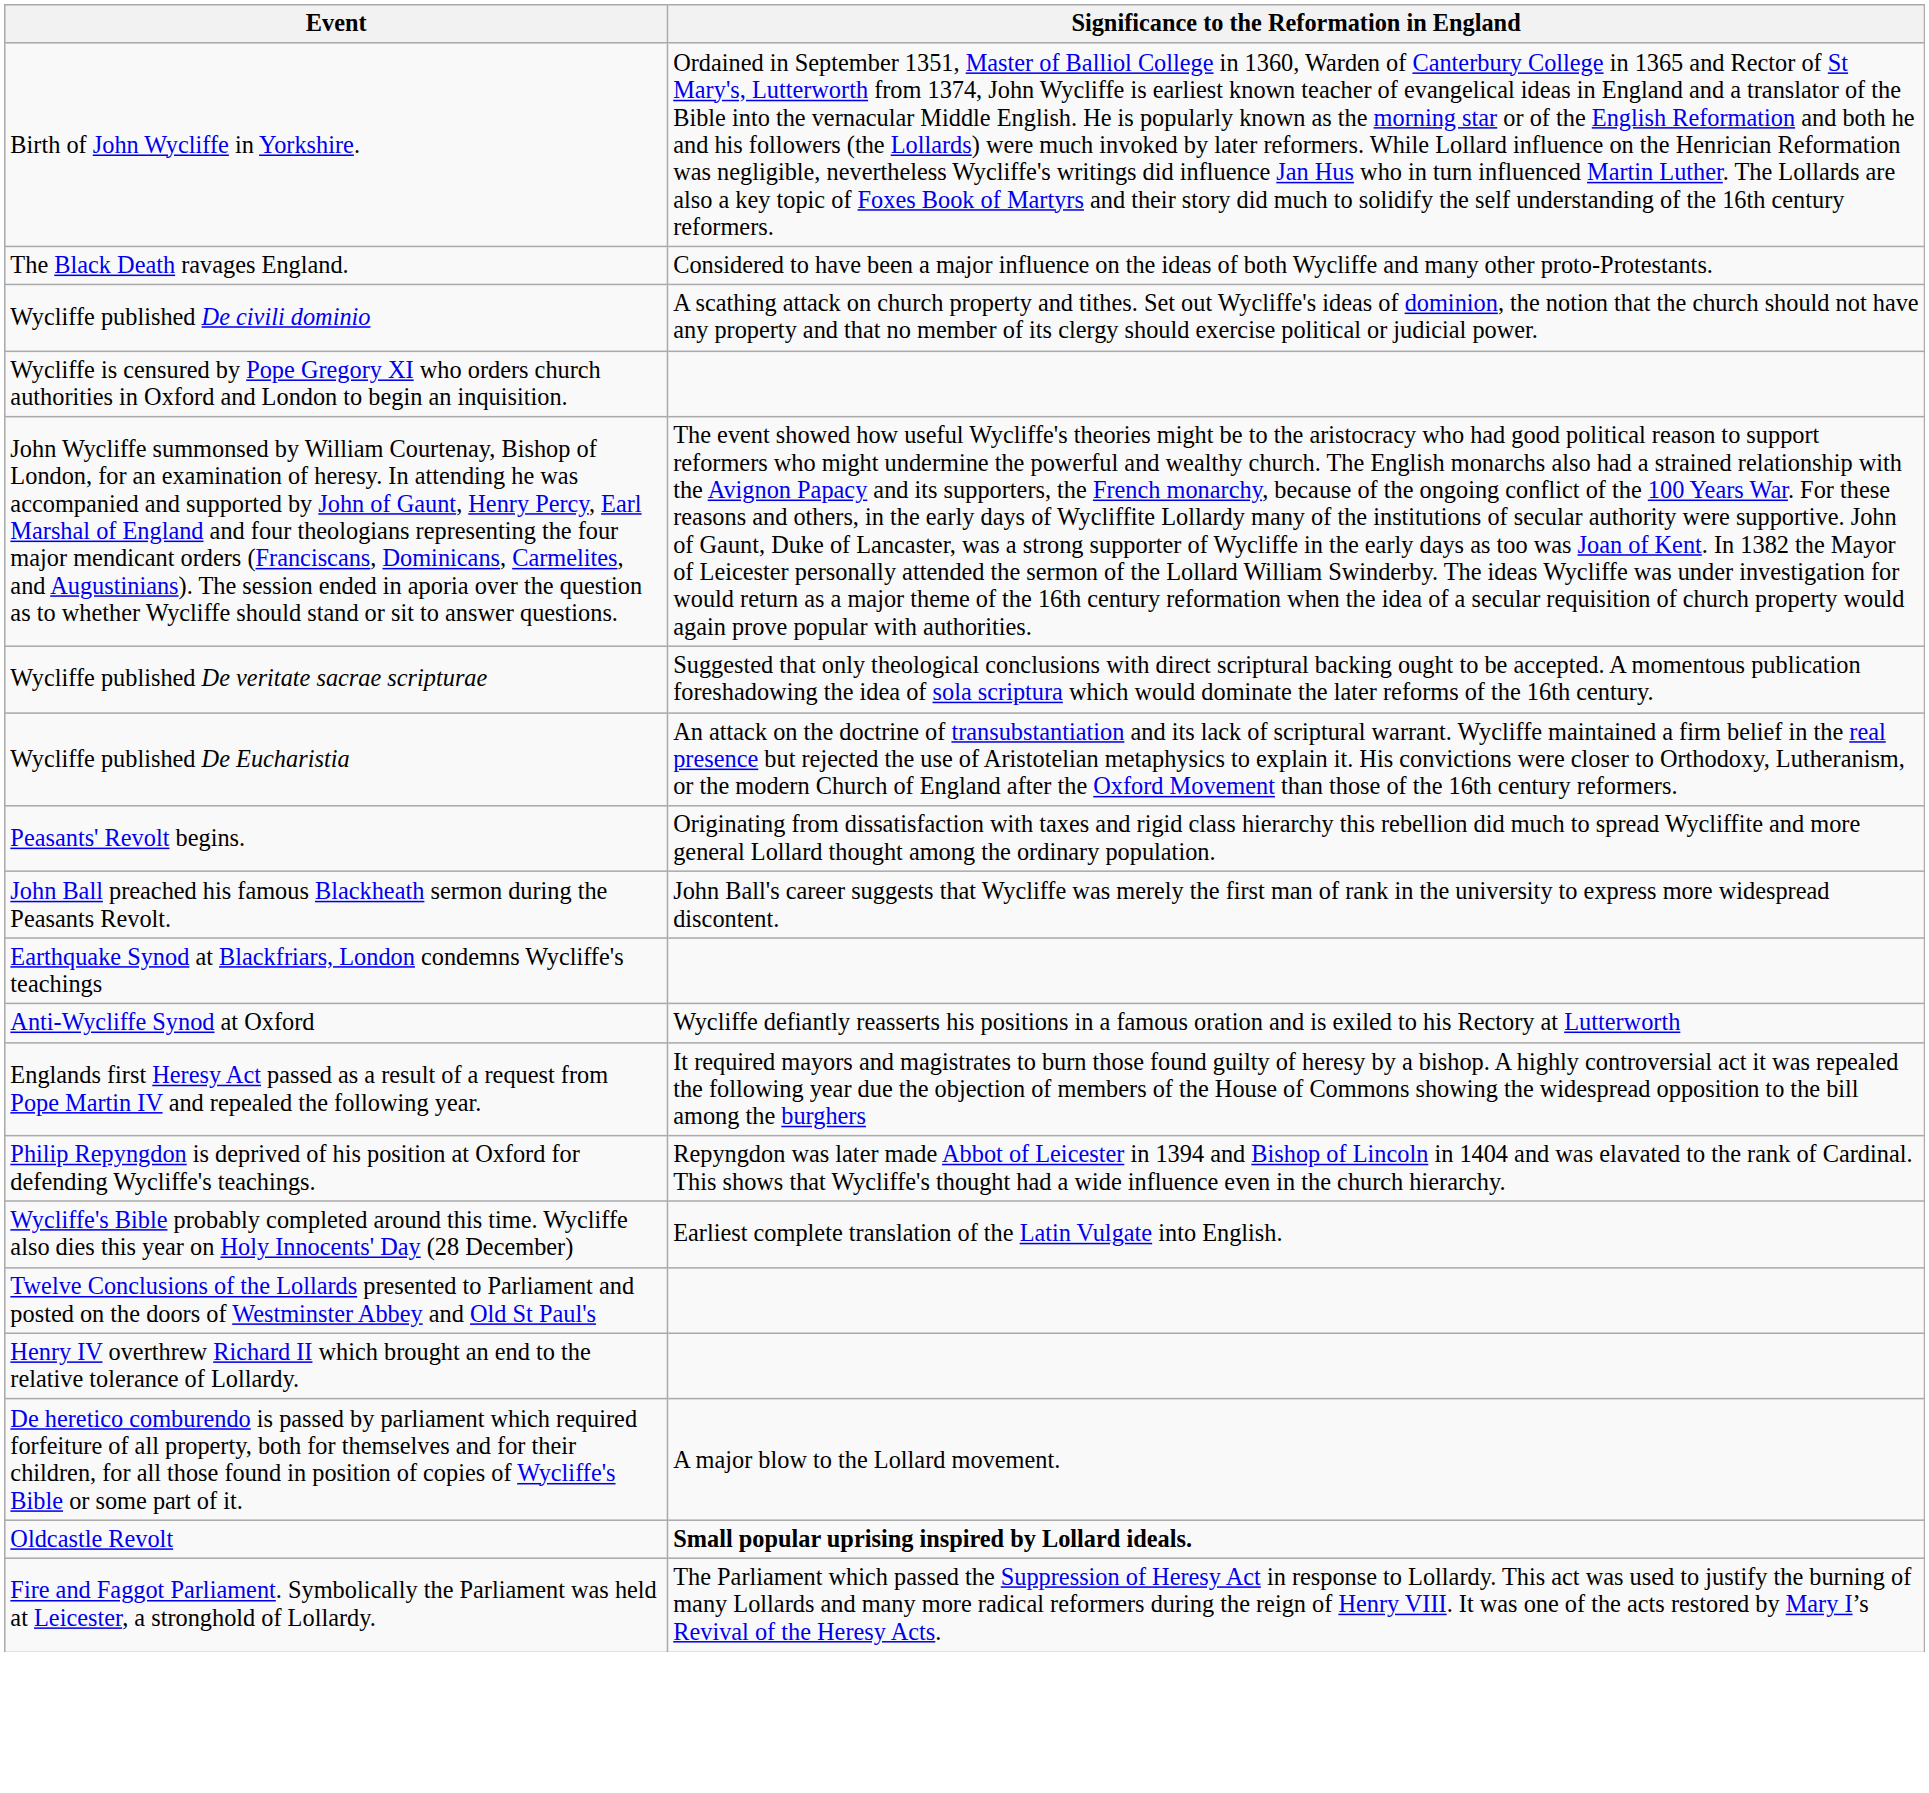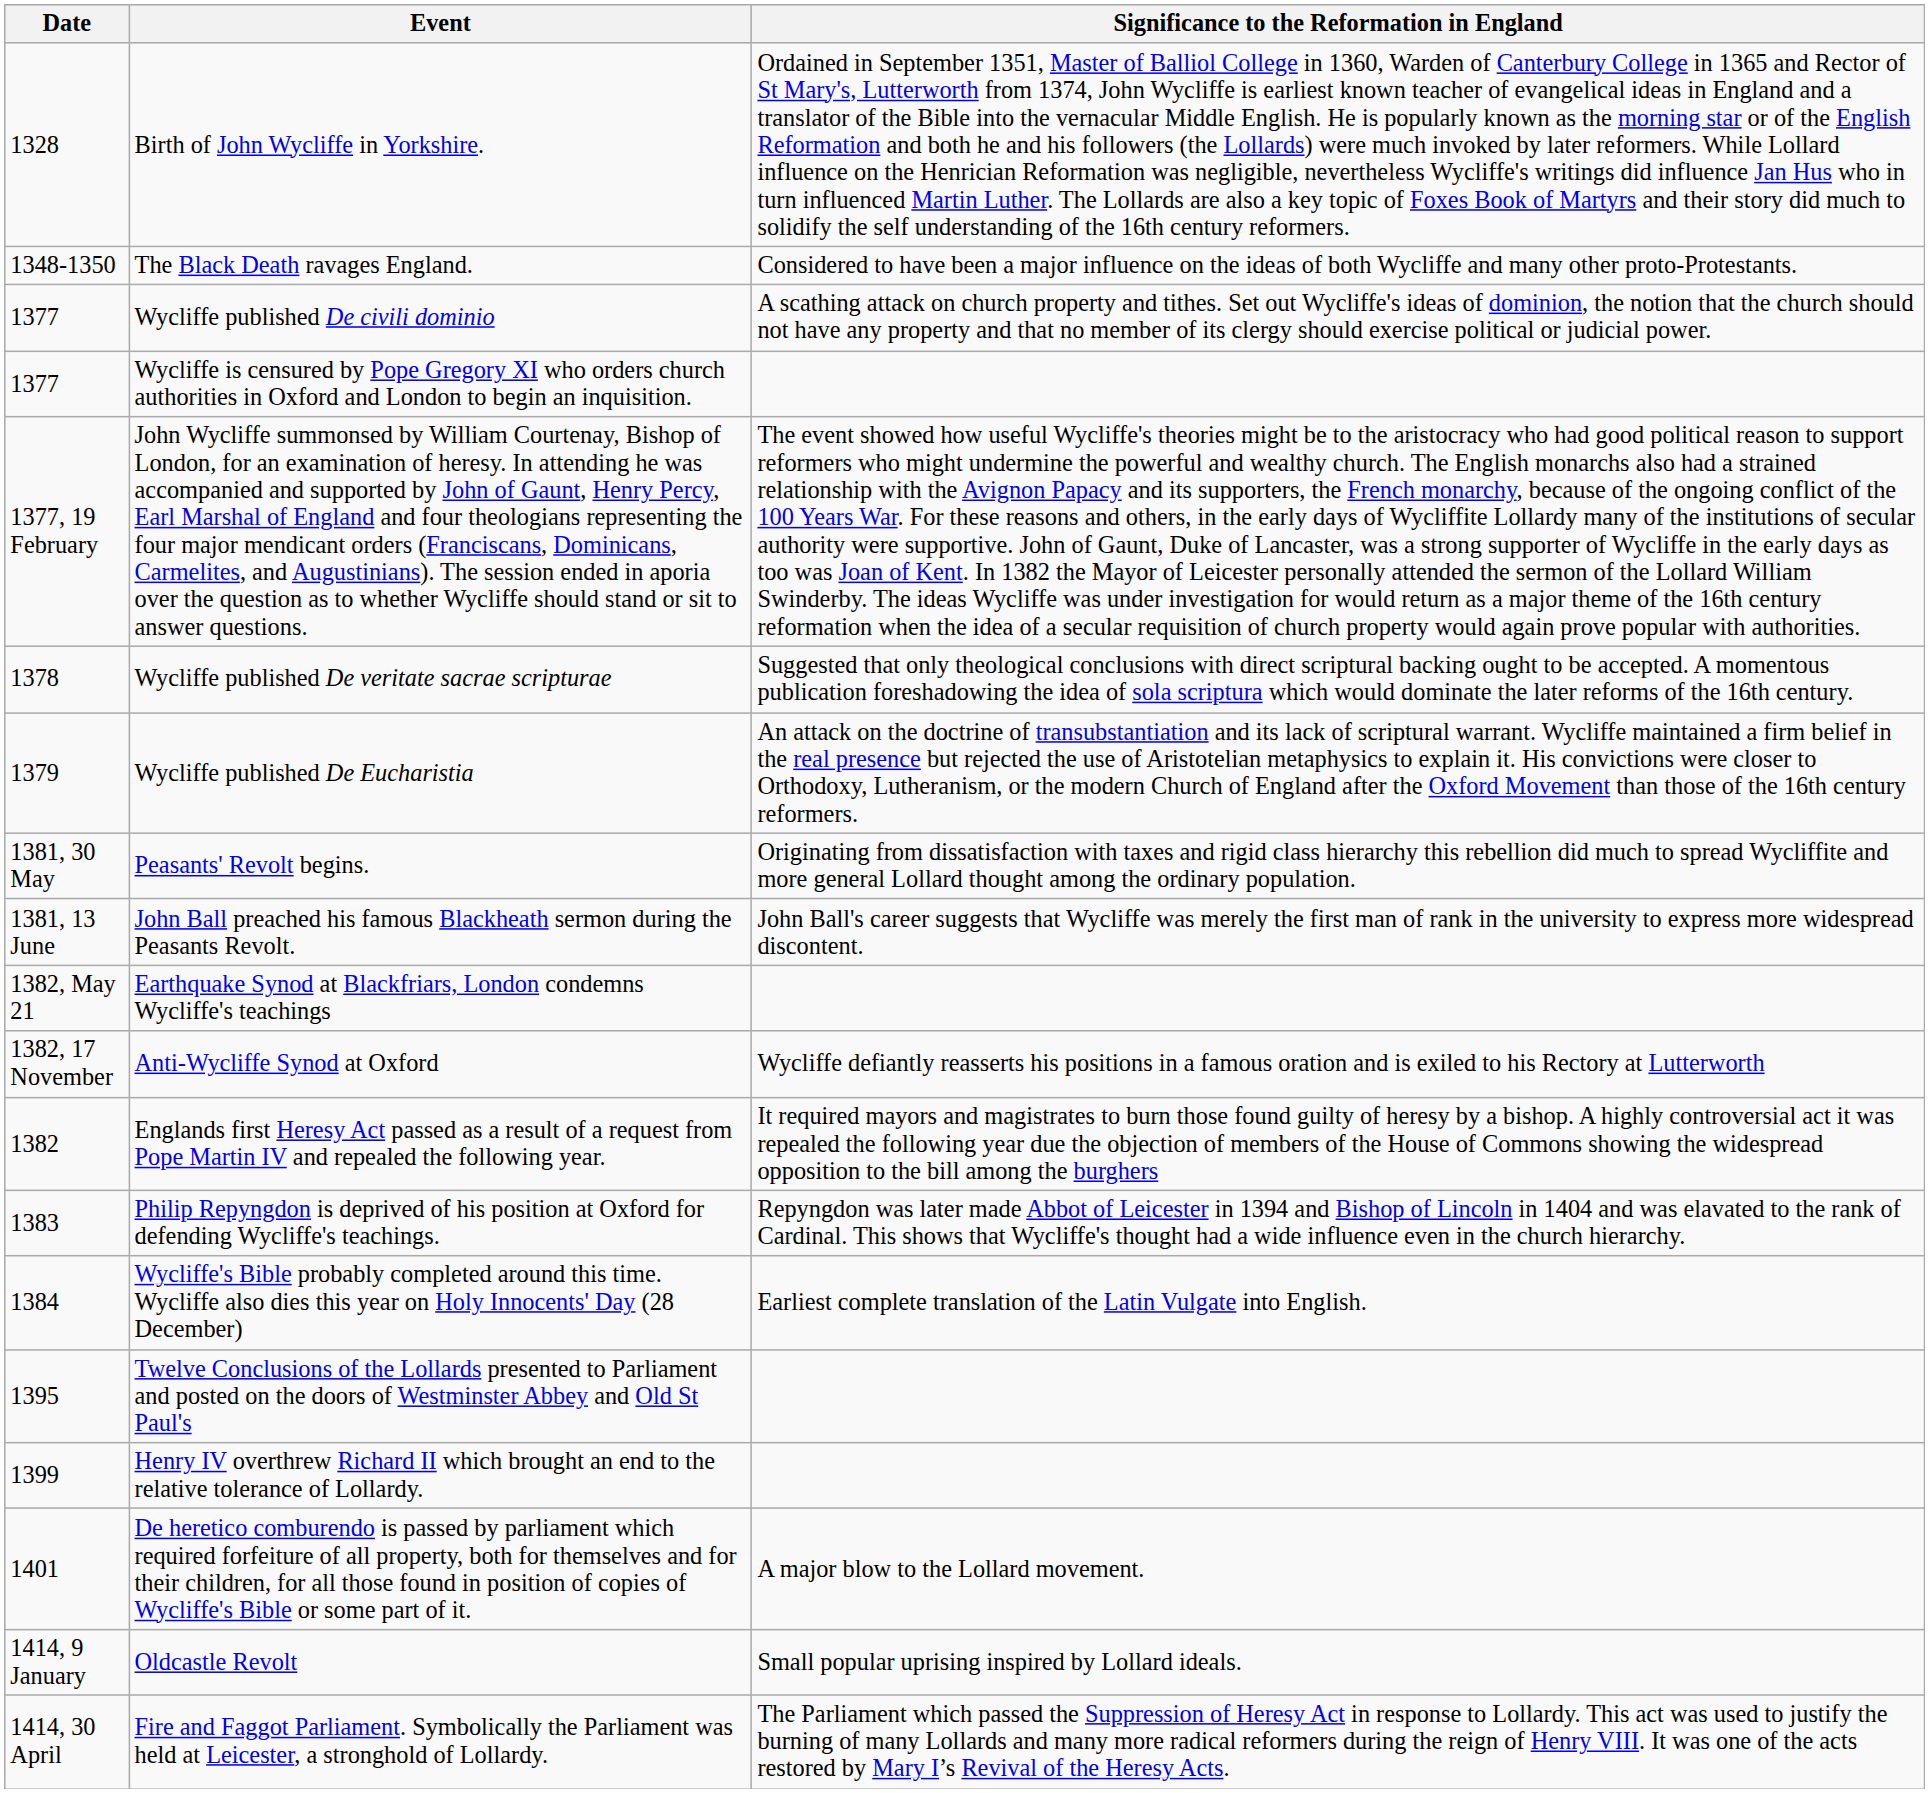+ column: (67, 23)
(933, 1538) bold -> (1000, 1661) normal
